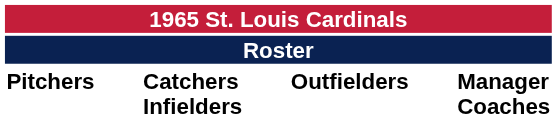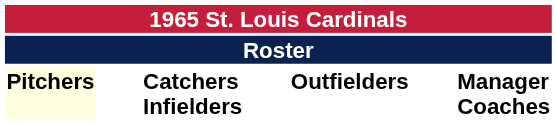(50, 81) no background -> (50, 81) lightyellow background
